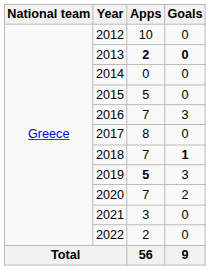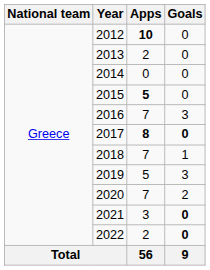(146, 34) normal -> (146, 34) bold
(146, 54) bold -> (146, 54) normal
(185, 54) bold -> (185, 54) normal
(146, 94) normal -> (146, 94) bold
(146, 134) normal -> (146, 134) bold
(185, 134) normal -> (185, 134) bold
(185, 154) bold -> (185, 154) normal
(146, 174) bold -> (146, 174) normal
(185, 214) normal -> (185, 214) bold
(185, 235) normal -> (185, 235) bold
